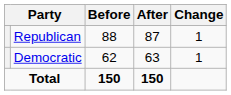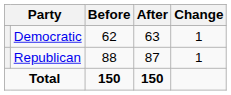rows swapped: (47, 36) <-> (48, 57)
